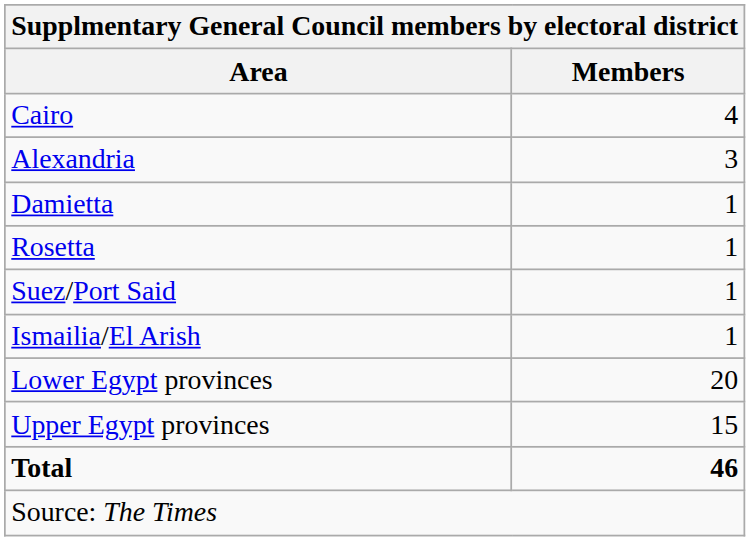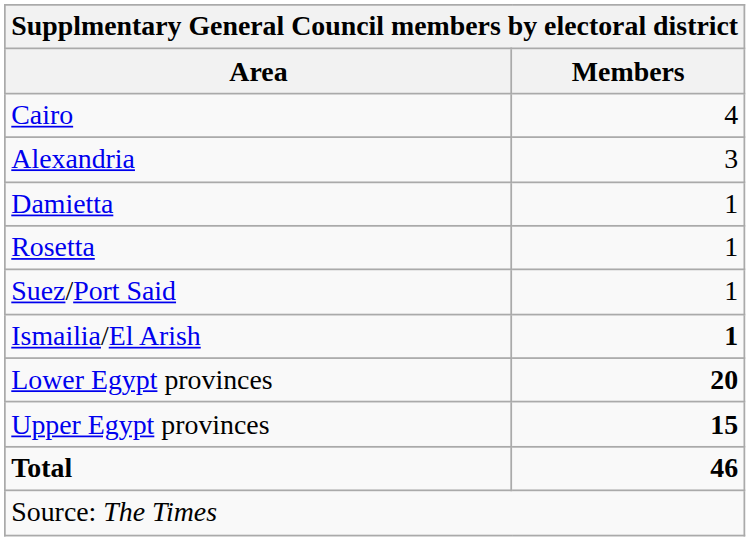(731, 335) normal -> (731, 335) bold
(724, 379) normal -> (724, 379) bold
(724, 423) normal -> (724, 423) bold
